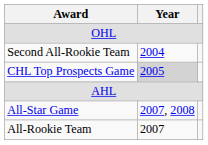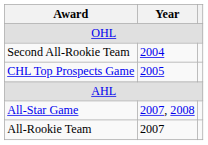(152, 71) lightgrey background -> (152, 71) no background
